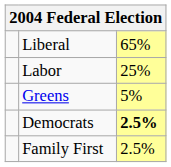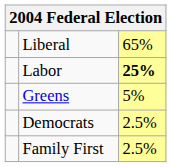(135, 70) normal -> (139, 70) bold
(139, 122) bold -> (140, 122) normal
